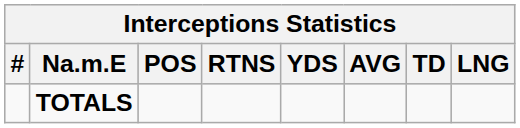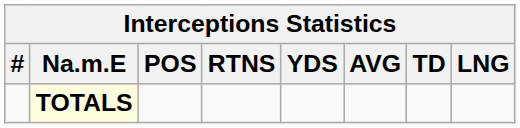(84, 102) no background -> (84, 102) lightyellow background
